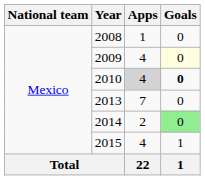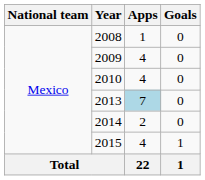(180, 57) lightyellow background -> (180, 57) no background
(143, 79) lightgrey background -> (143, 79) no background
(180, 79) bold -> (180, 79) normal
(143, 100) no background -> (143, 100) lightblue background
(180, 121) lightgreen background -> (180, 121) no background
